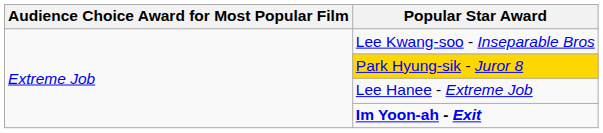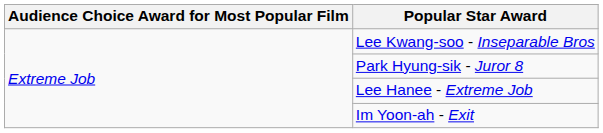(439, 66) gold background -> (439, 66) no background
(419, 115) bold -> (415, 115) normal
